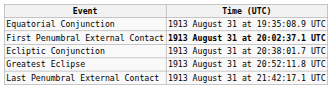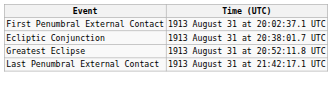- row: (61, 24)
(247, 38) bold -> (247, 24) normal
